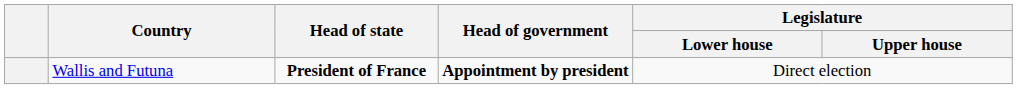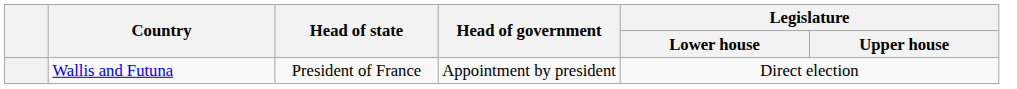(356, 70) bold -> (356, 70) normal
(535, 70) bold -> (529, 70) normal
